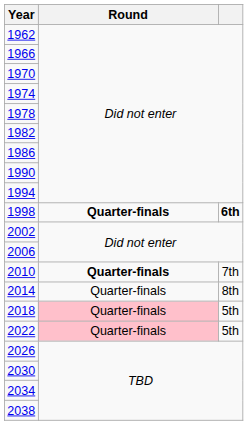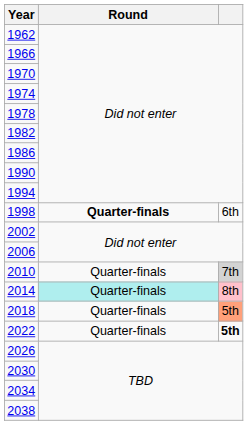(230, 213) bold -> (230, 213) normal
(128, 272) bold -> (128, 272) normal
(230, 272) no background -> (230, 272) lightgrey background
(128, 292) no background -> (128, 292) paleturquoise background
(230, 292) no background -> (230, 292) pink background
(128, 312) pink background -> (128, 312) no background
(230, 312) no background -> (230, 312) lightsalmon background
(128, 331) pink background -> (128, 331) no background
(230, 331) normal -> (230, 331) bold
